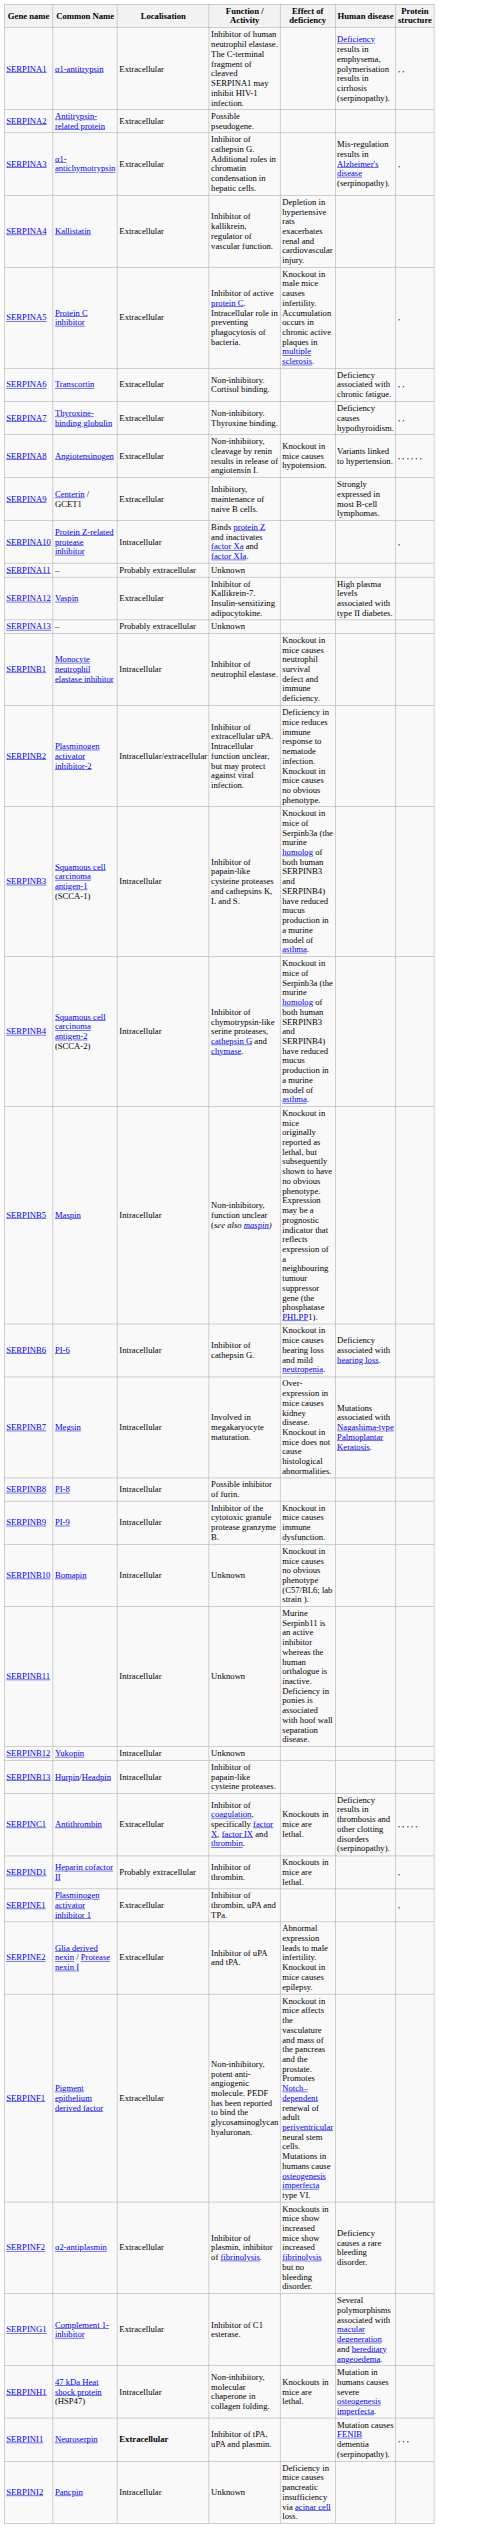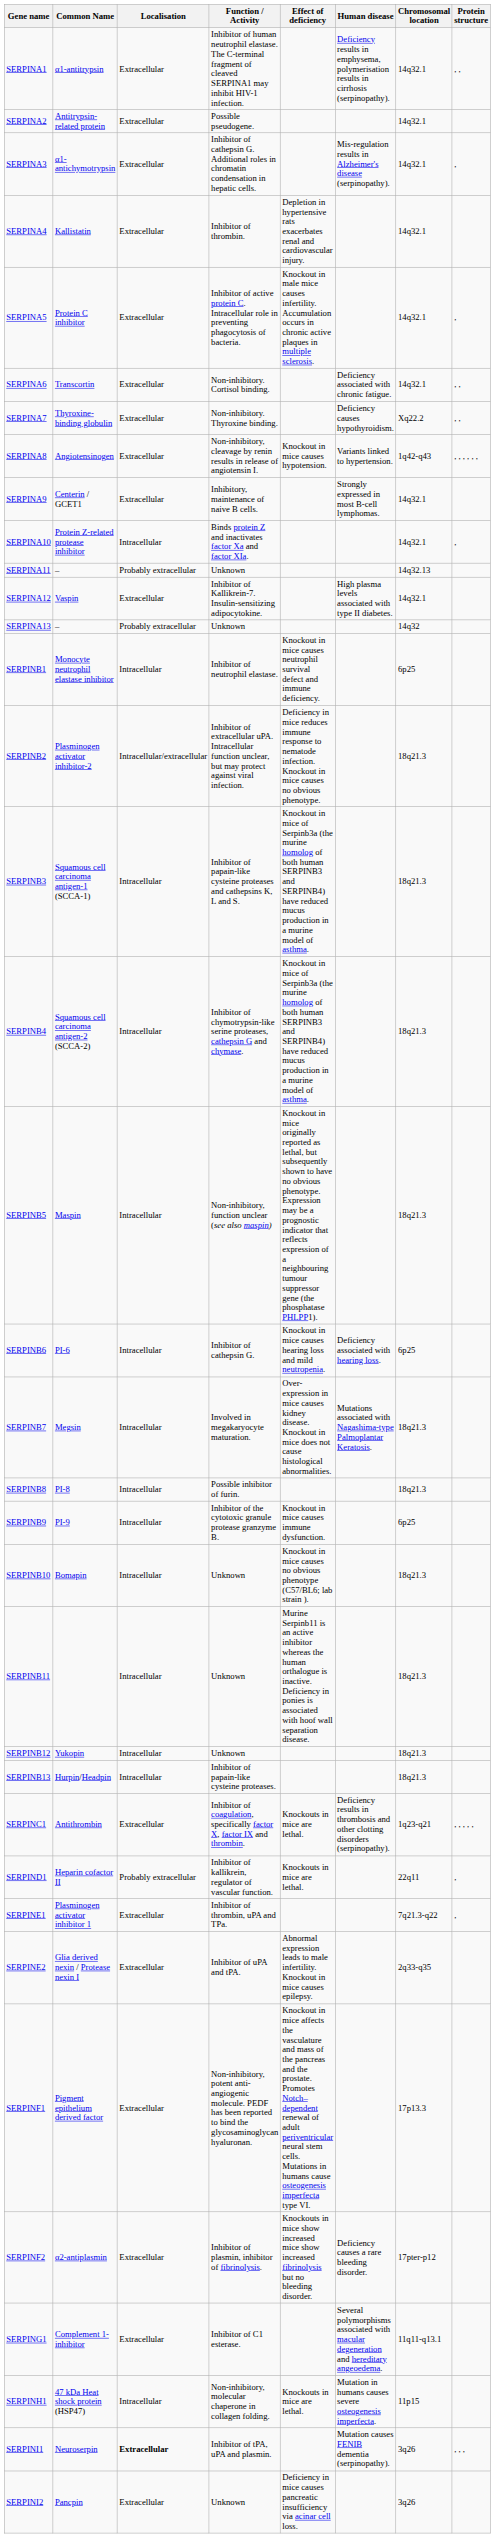+ column: (424, 16)
(242, 231) Inhibitor of kallikrein, regulator of vascular function. -> (231, 231) Inhibitor of thrombin.
(231, 1872) Inhibitor of thrombin. -> (242, 1877) Inhibitor of kallikrein, regulator of vascular function.
(140, 2492) Intracellular -> (142, 2502) Extracellular
